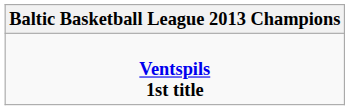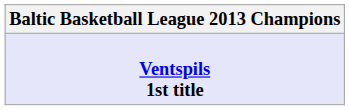(175, 79) no background -> (175, 79) lavender background
